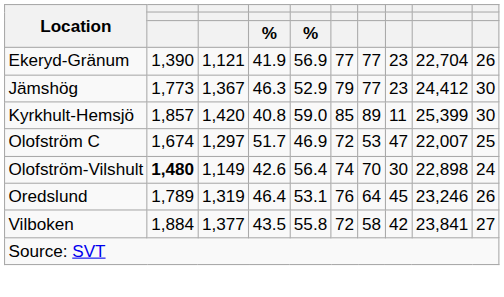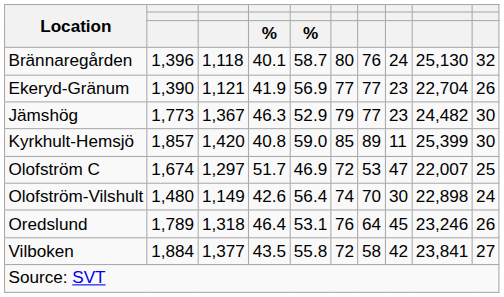+ row: (70, 61)
(442, 88) 24,412 -> (442, 115) 24,482
(173, 169) bold -> (173, 196) normal
(223, 196) 1,319 -> (223, 223) 1,318
